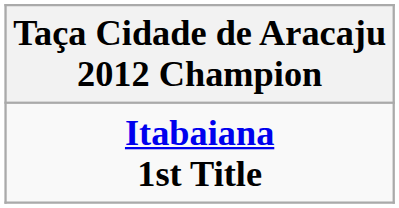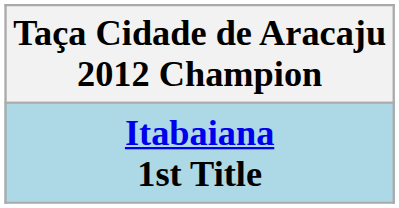(200, 152) no background -> (200, 152) lightblue background
